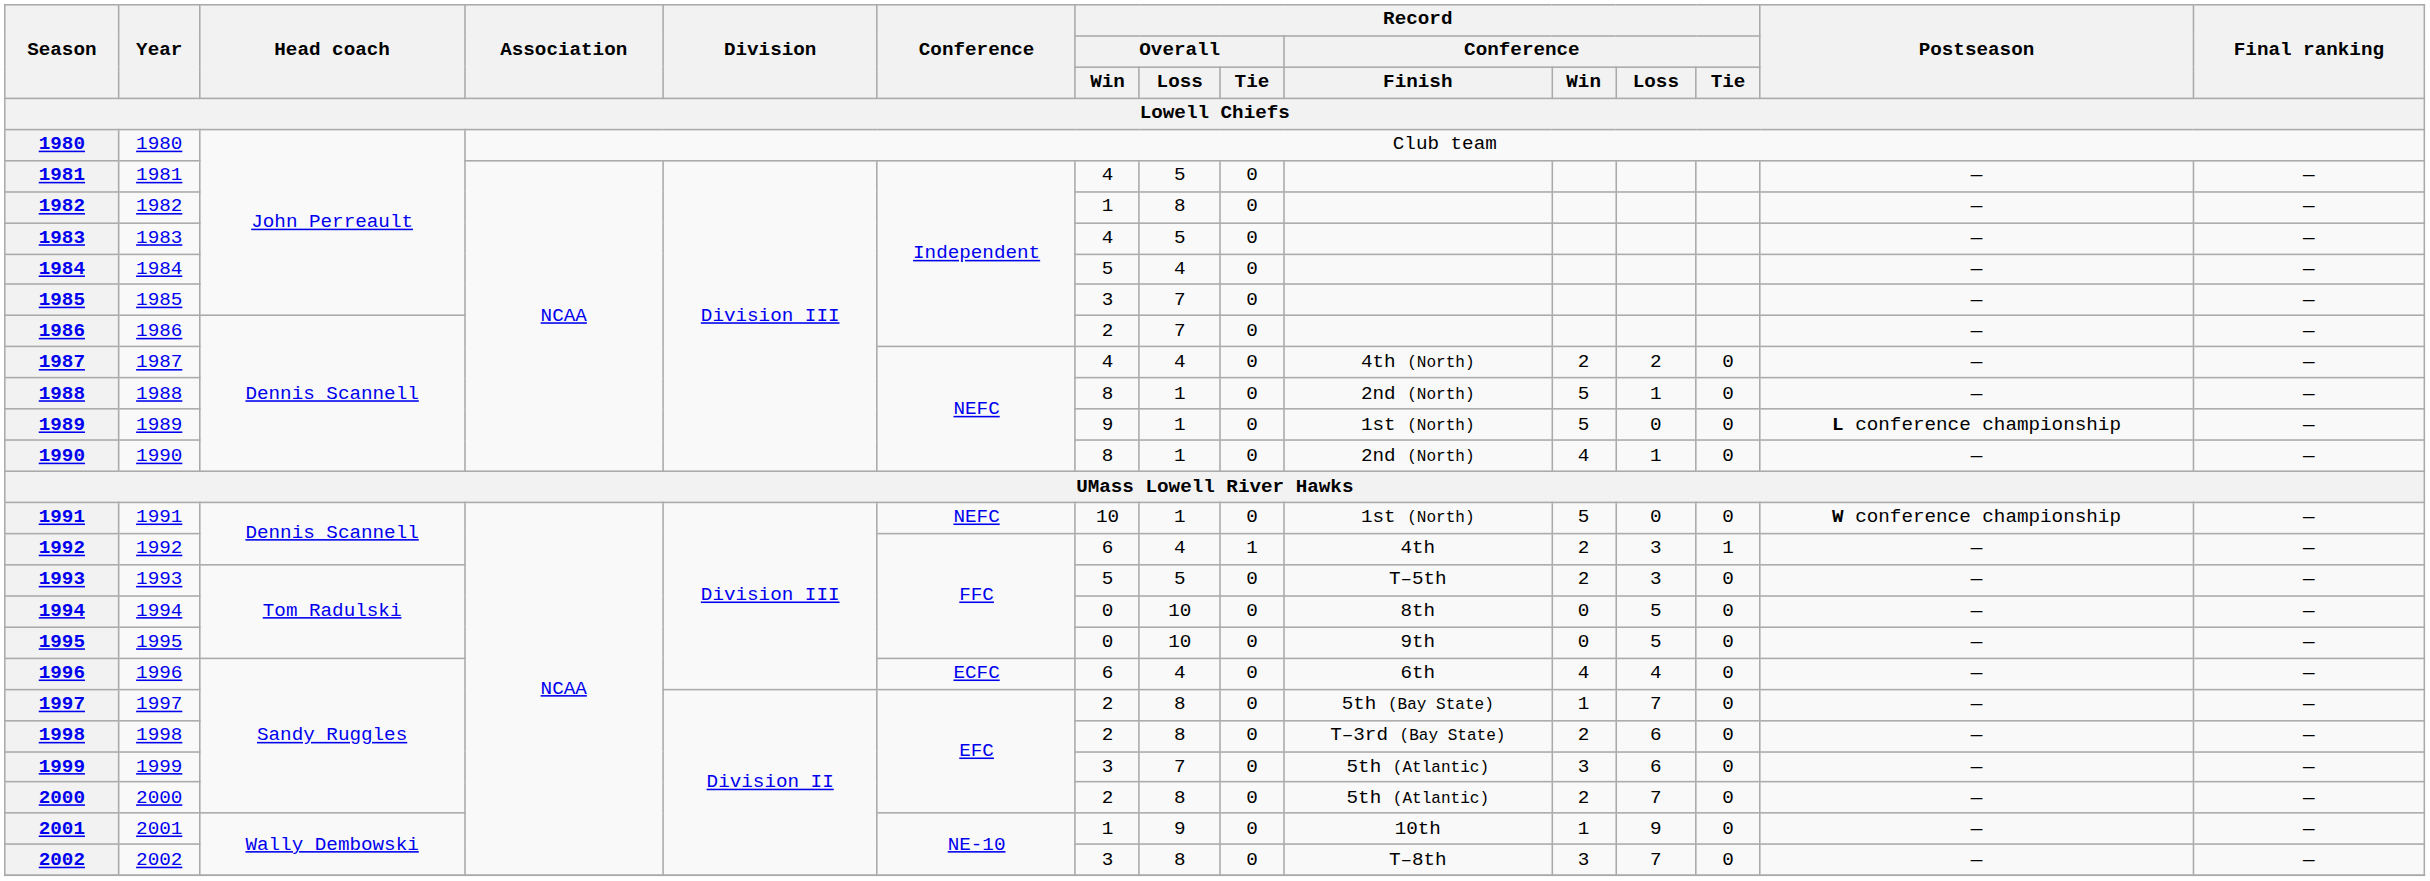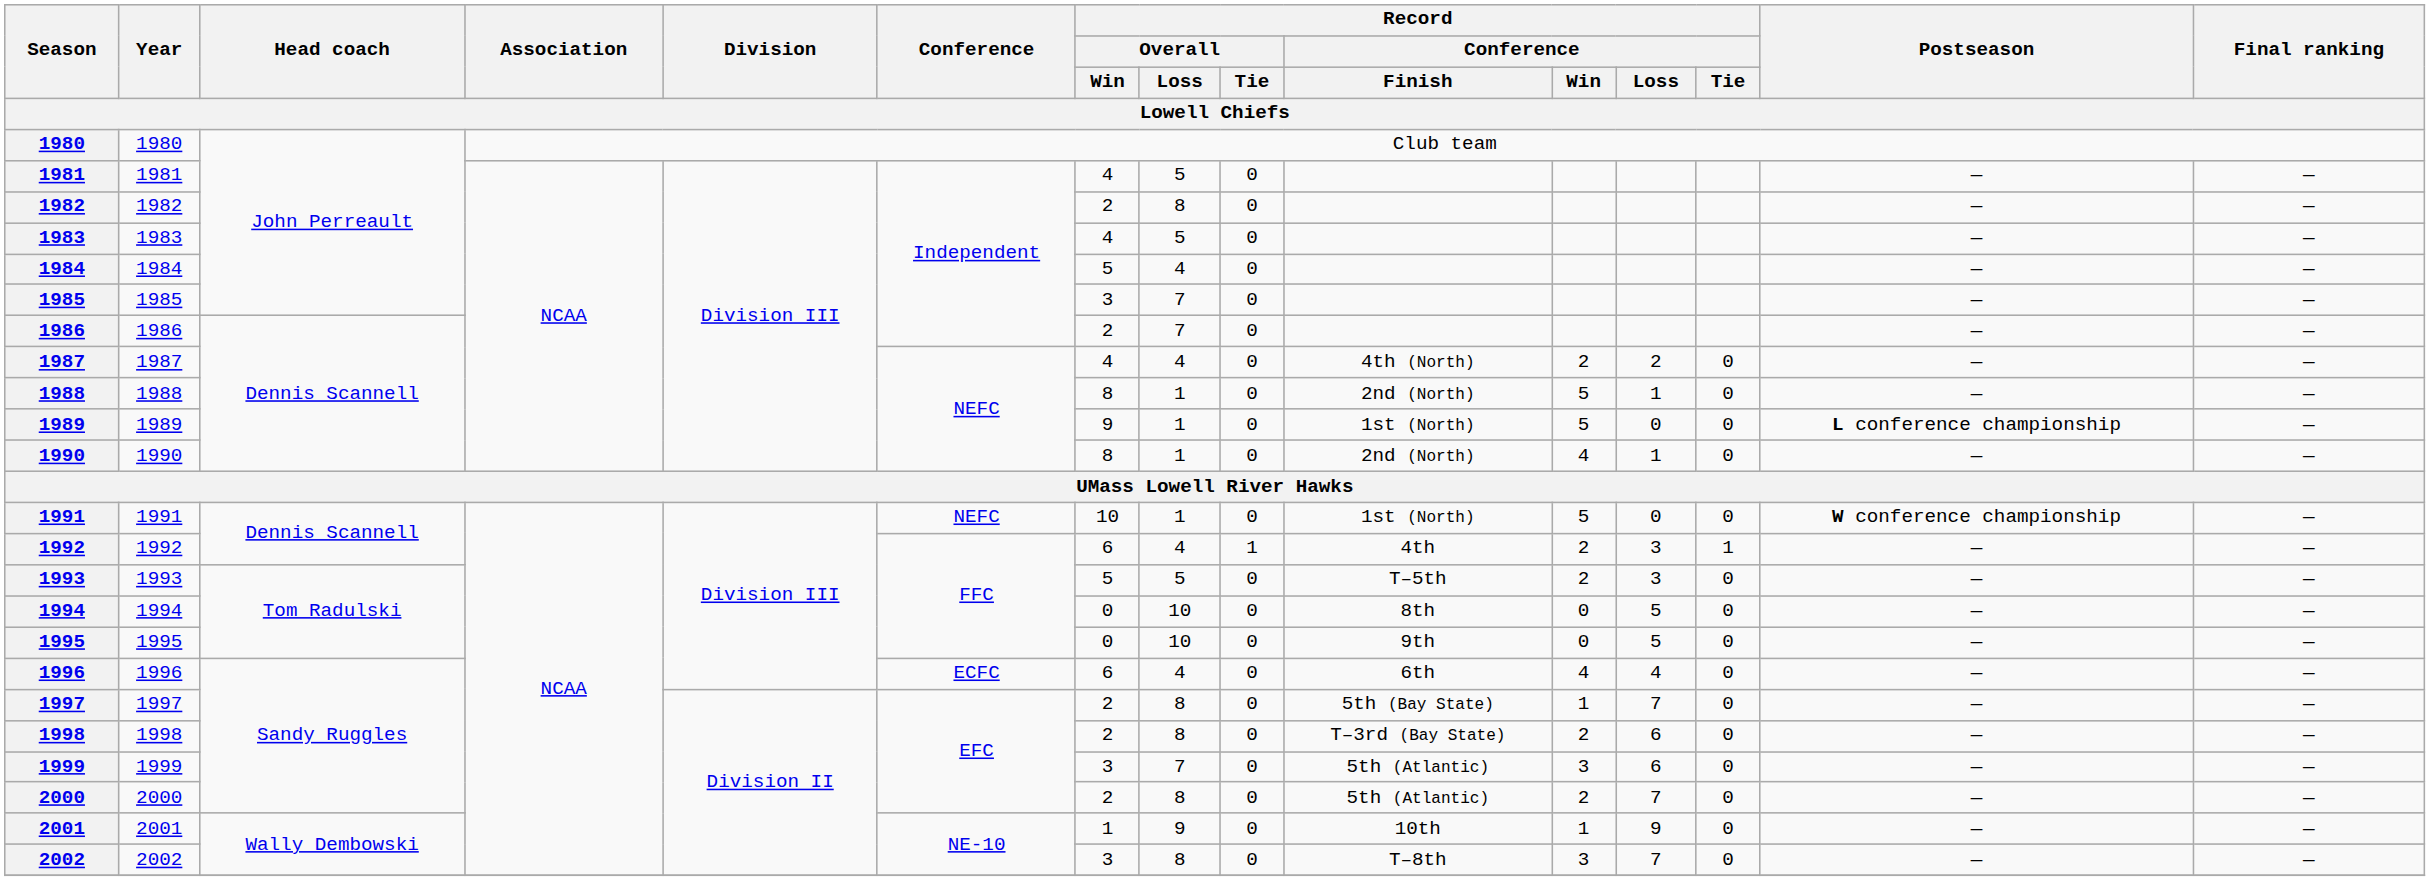(1108, 207) 1 -> (1108, 207) 2
